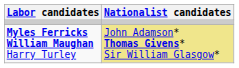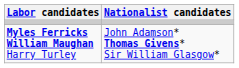(162, 44) khaki background -> (162, 44) no background
